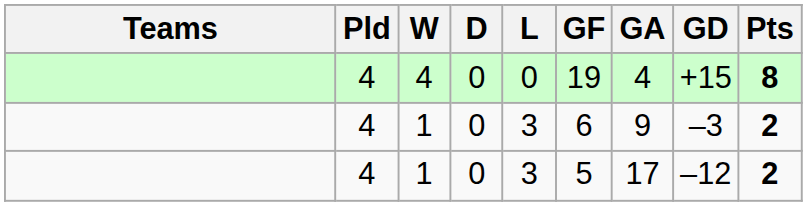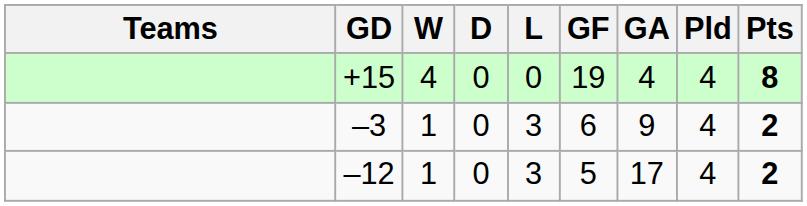columns swapped: (367, 28) <-> (706, 28)
